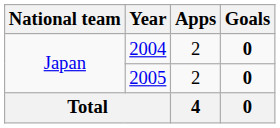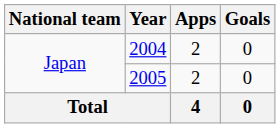(247, 48) bold -> (247, 48) normal
(247, 78) bold -> (247, 78) normal
